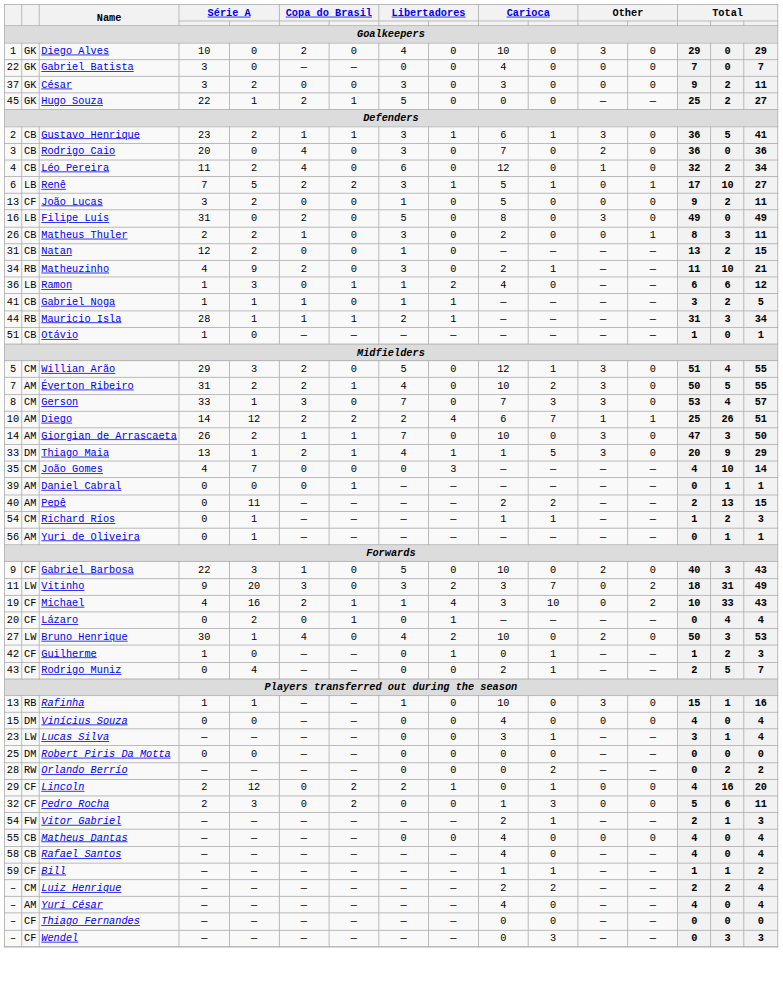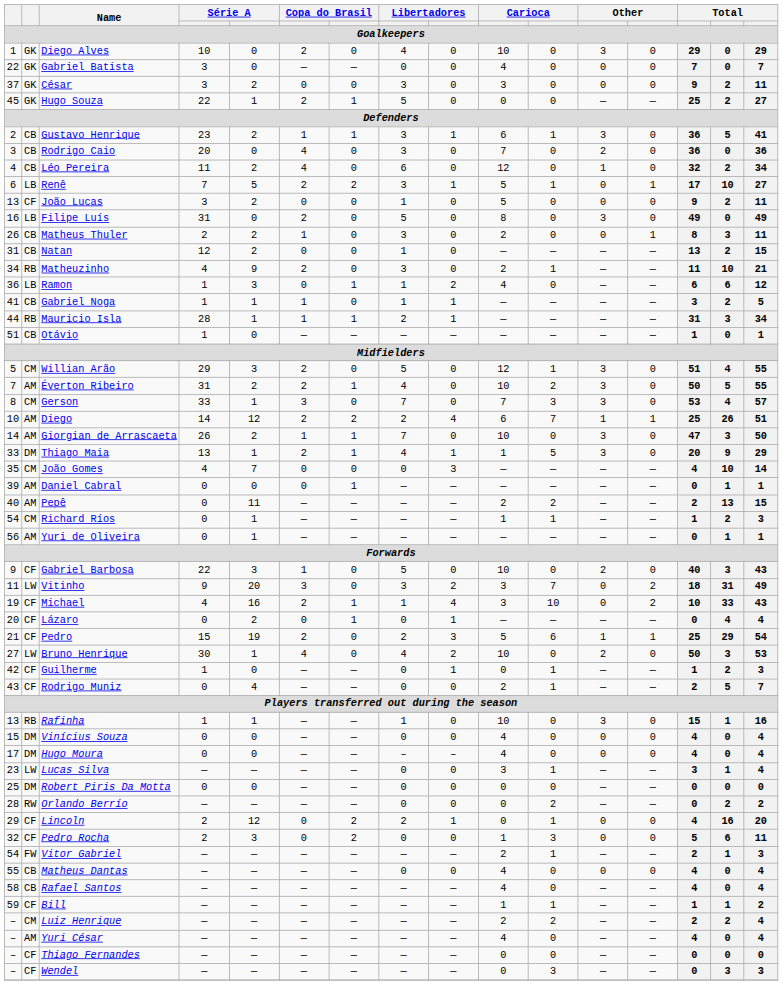+ row: (57, 637)
+ row: (72, 754)
